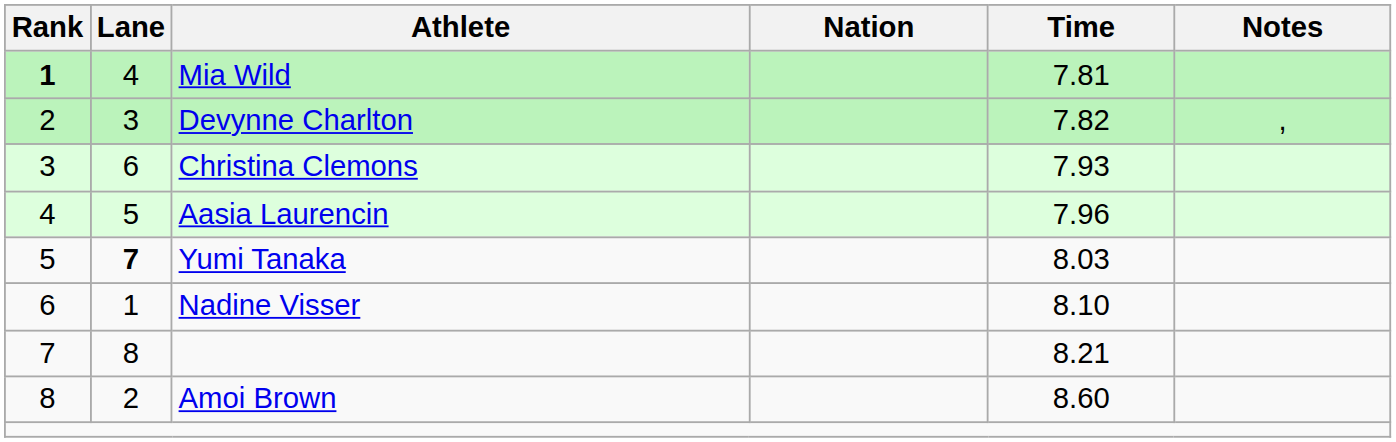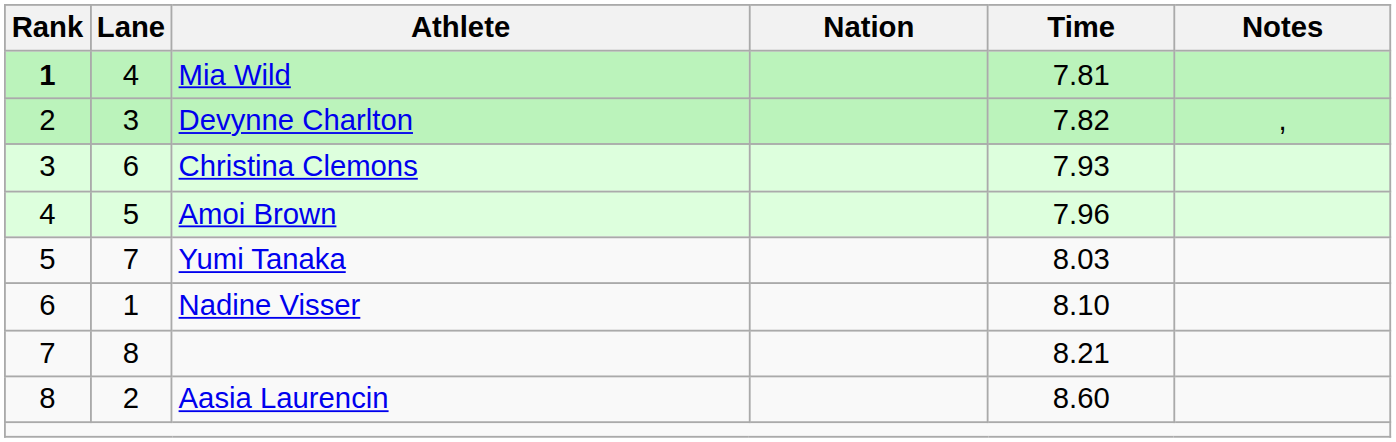(284, 213) Aasia Laurencin -> (258, 213) Amoi Brown
(131, 259) bold -> (131, 259) normal
(258, 399) Amoi Brown -> (284, 399) Aasia Laurencin
